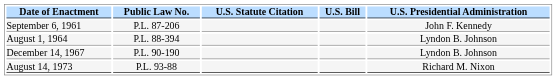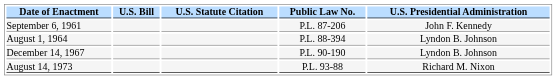columns swapped: (157, 12) <-> (343, 12)
